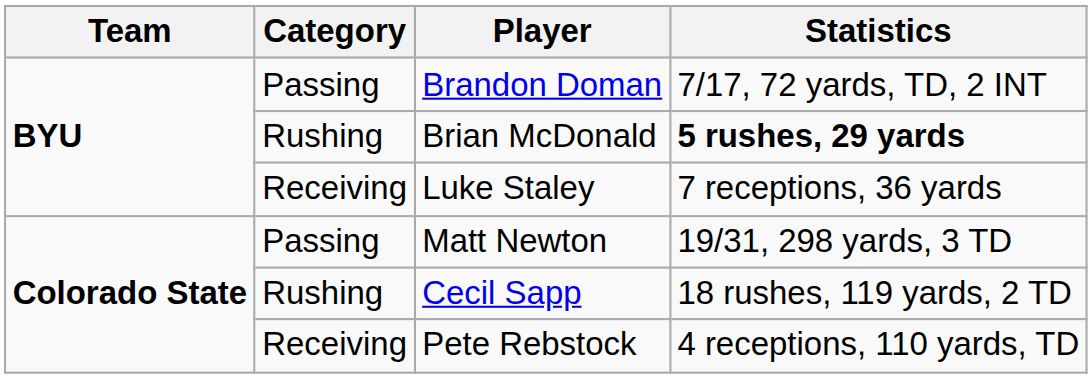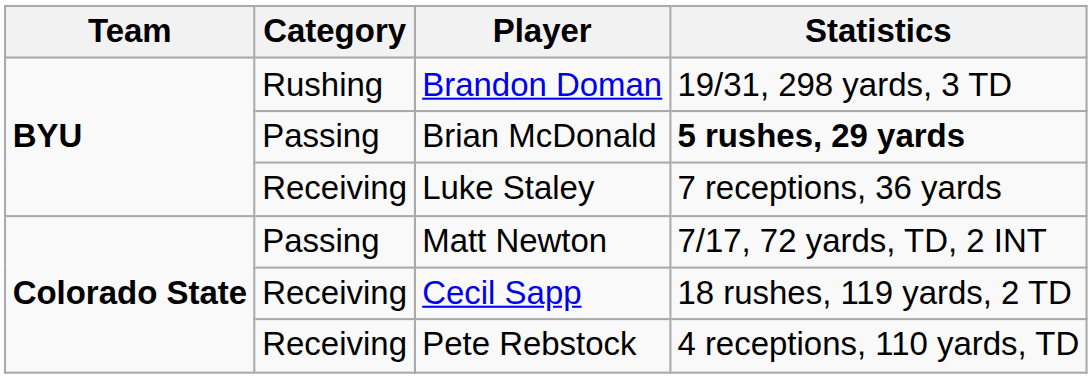(321, 83) Passing -> (323, 83) Rushing
(862, 83) 7/17, 72 yards, TD, 2 INT -> (845, 83) 19/31, 298 yards, 3 TD
(323, 136) Rushing -> (321, 136) Passing
(845, 240) 19/31, 298 yards, 3 TD -> (862, 240) 7/17, 72 yards, TD, 2 INT
(323, 292) Rushing -> (335, 292) Receiving
